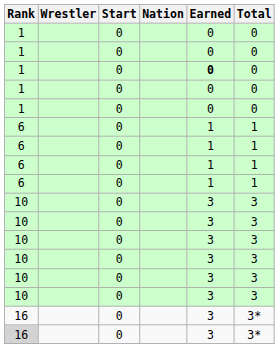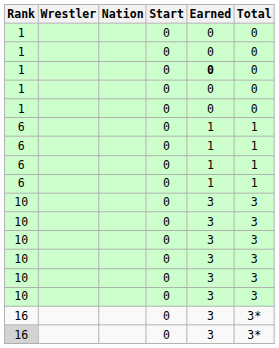columns swapped: (163, 14) <-> (119, 14)
